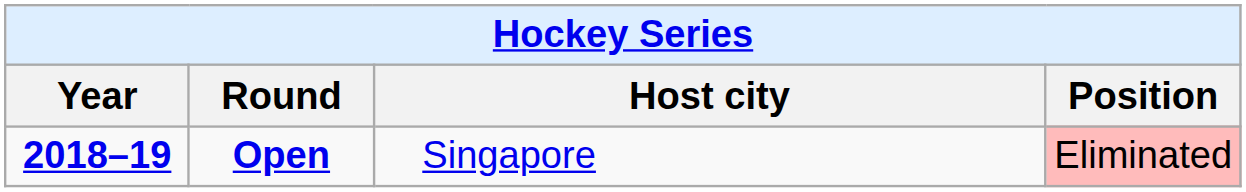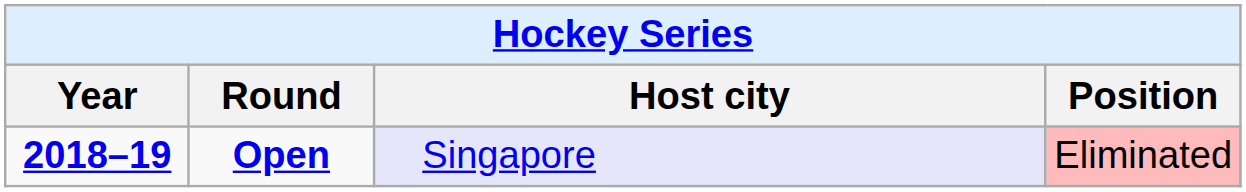(509, 155) no background -> (509, 155) lavender background
